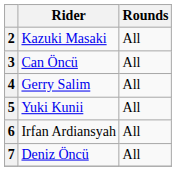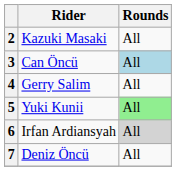(132, 61) no background -> (132, 61) lightblue background
(132, 108) no background -> (132, 108) lightgreen background
(132, 131) no background -> (132, 131) lightgrey background
